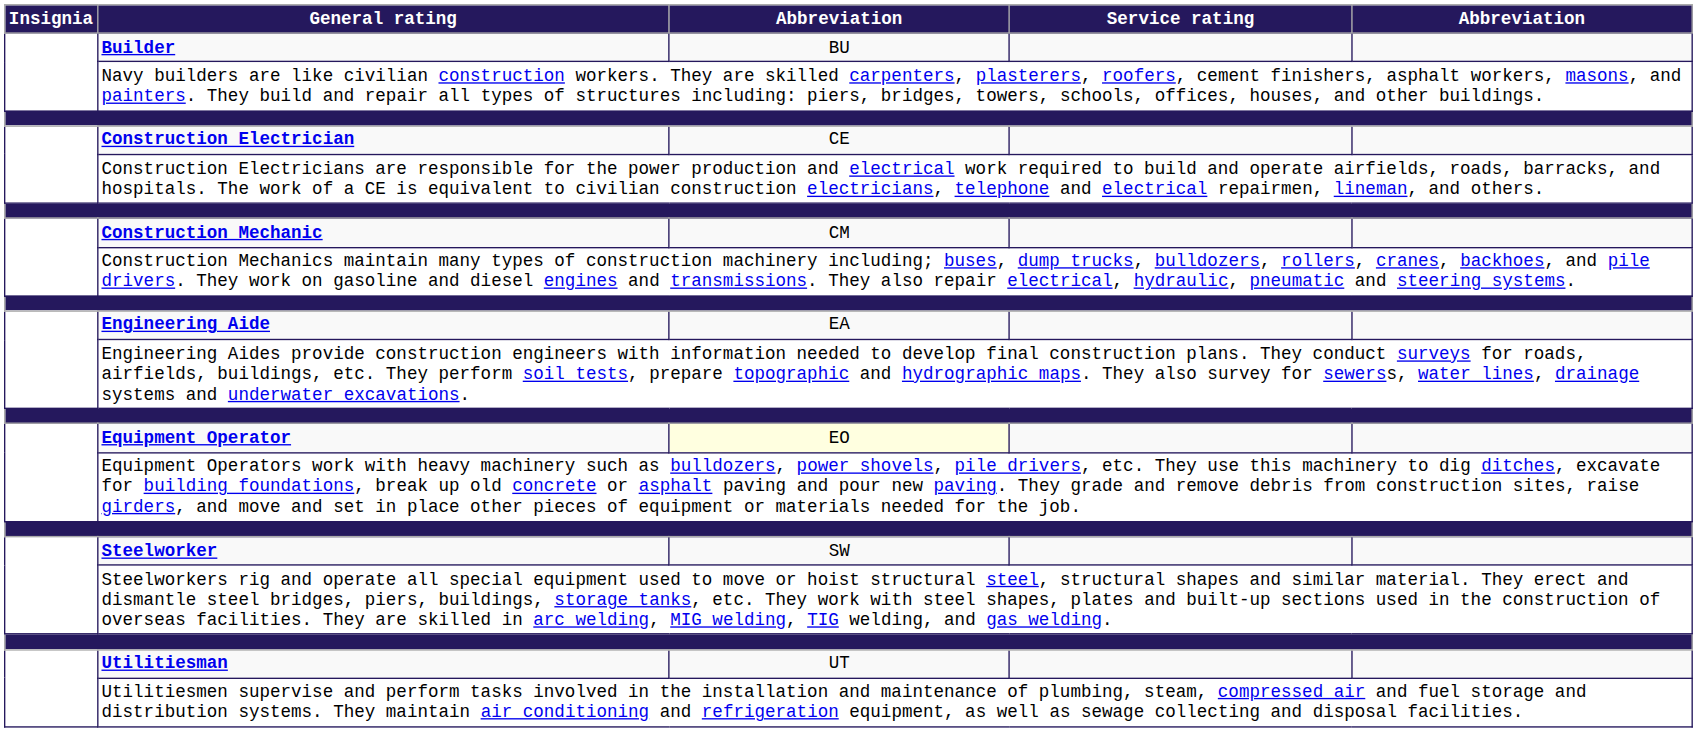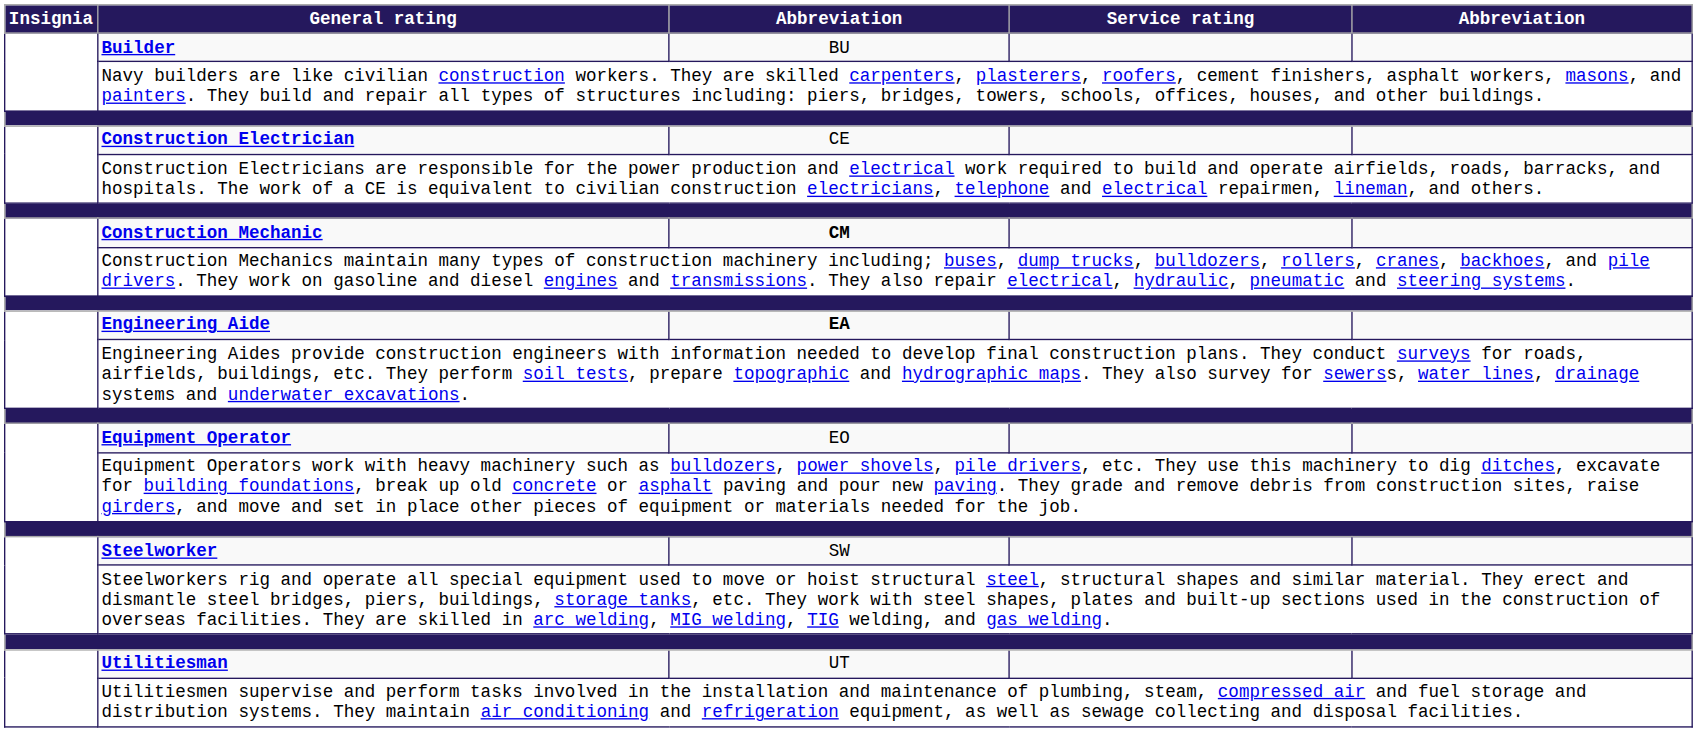(839, 233) normal -> (839, 233) bold
(839, 325) normal -> (839, 325) bold
(839, 438) lightyellow background -> (839, 438) no background
